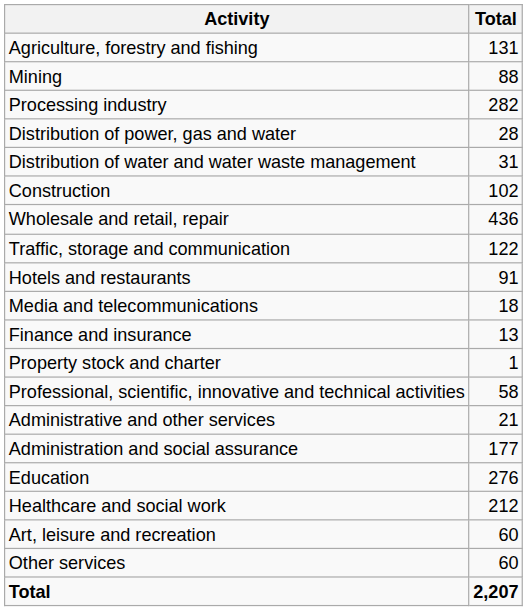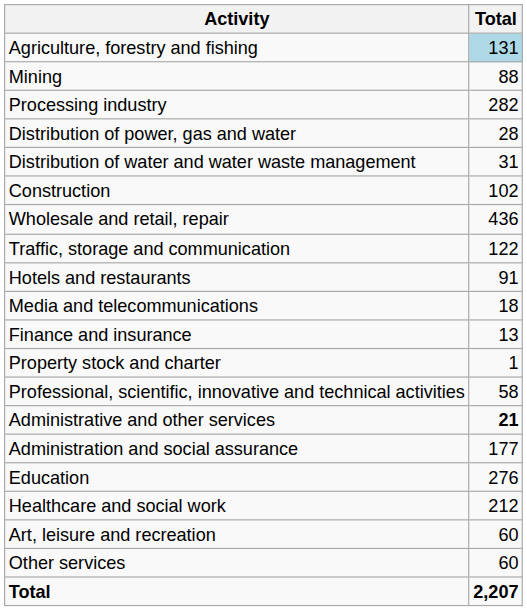(503, 48) no background -> (503, 48) lightblue background
(508, 420) normal -> (508, 420) bold
